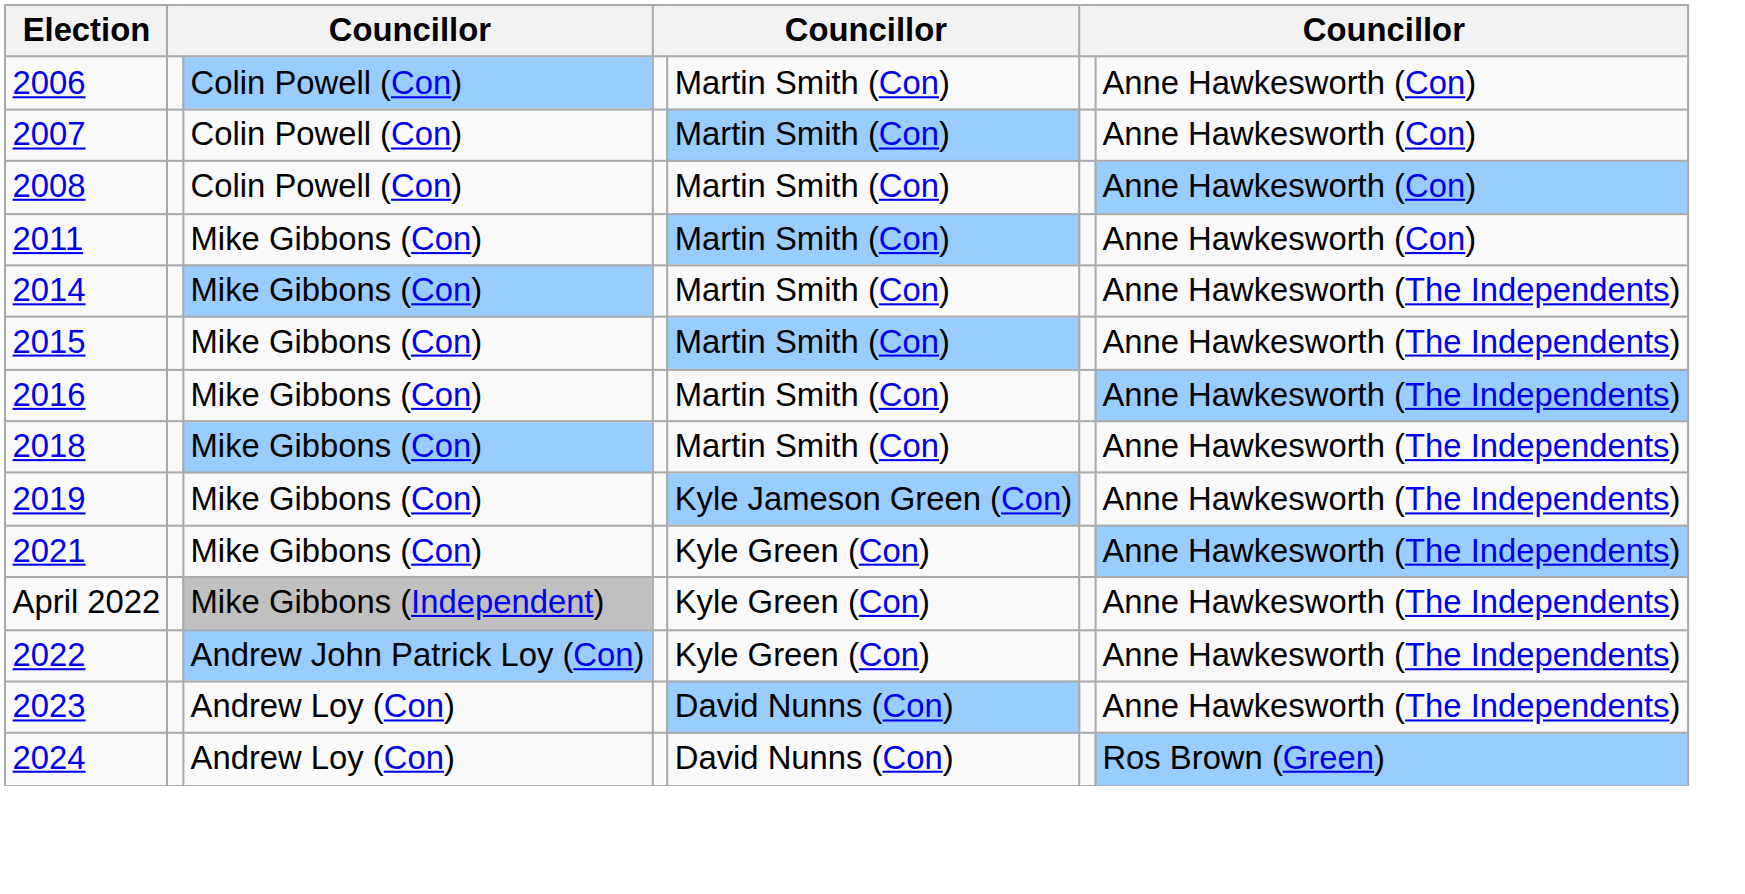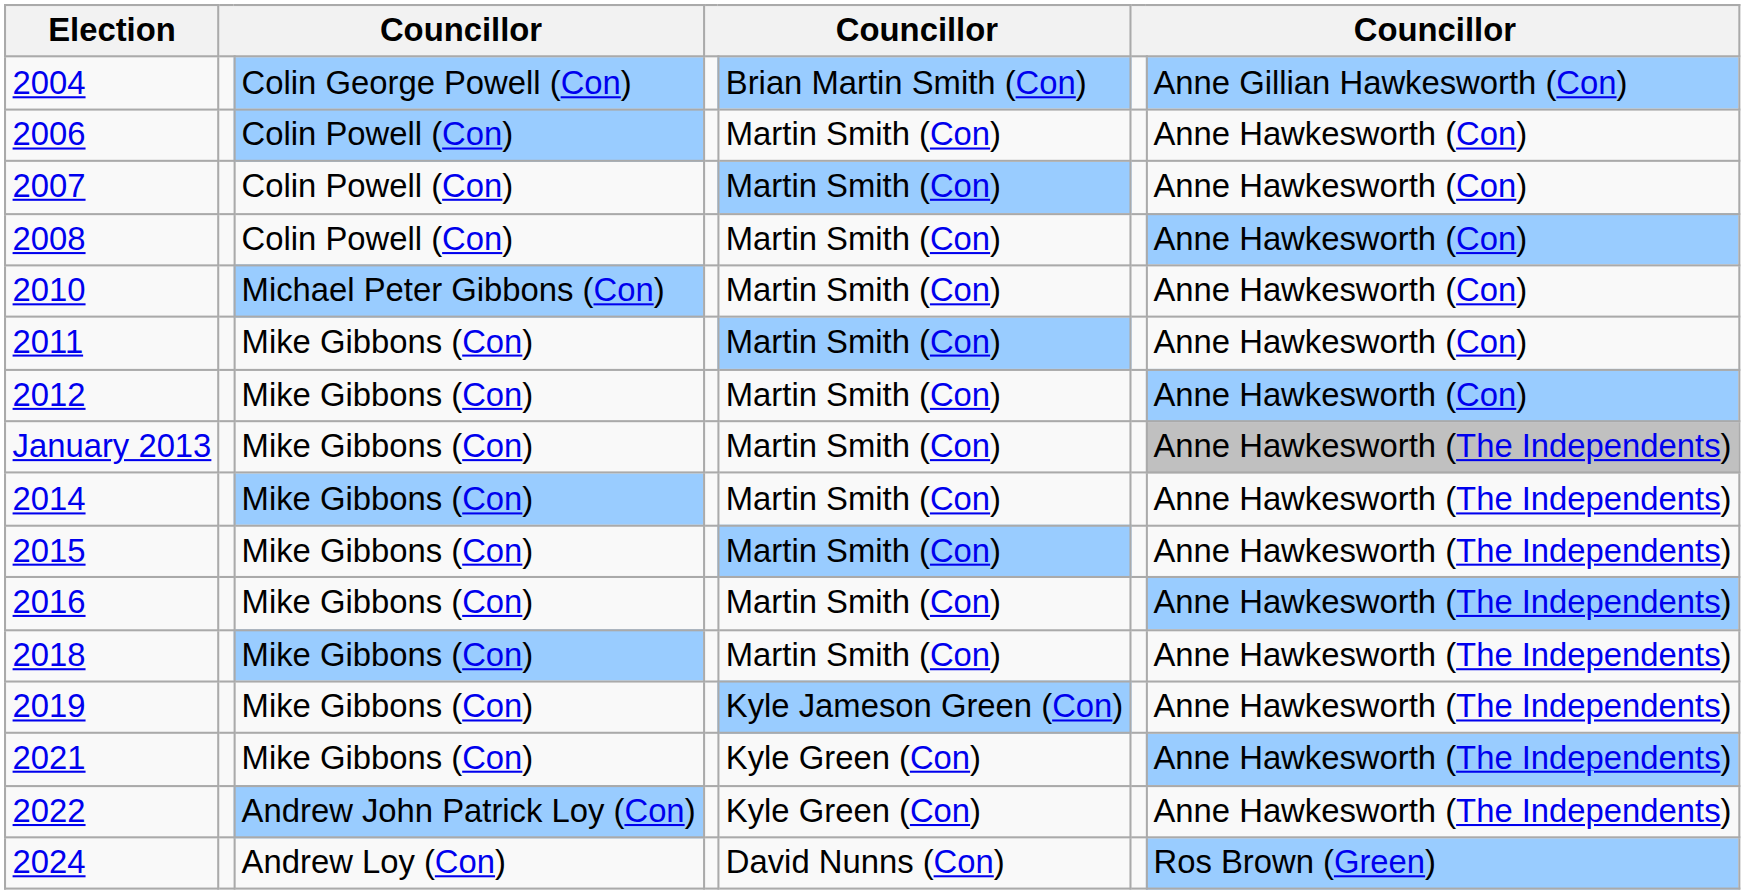+ row: (49, 82)
+ row: (49, 290)
+ row: (49, 394)
+ row: (112, 446)
- row: (86, 602)
- row: (49, 706)
